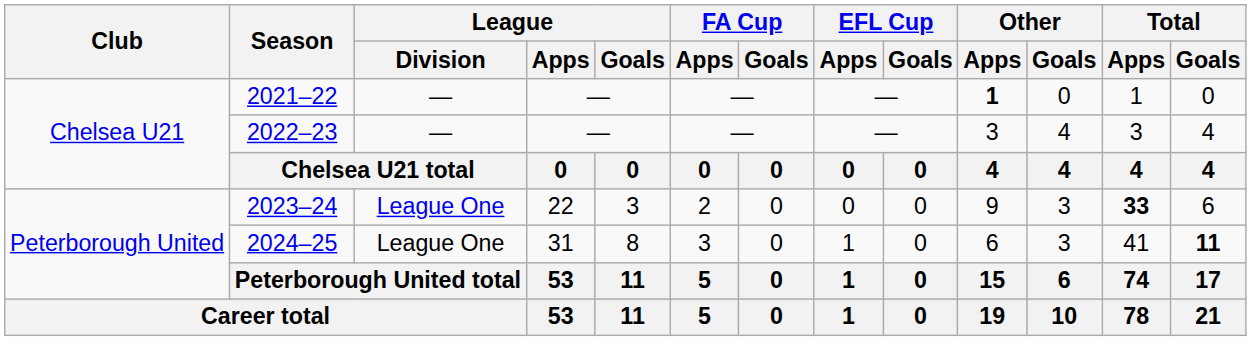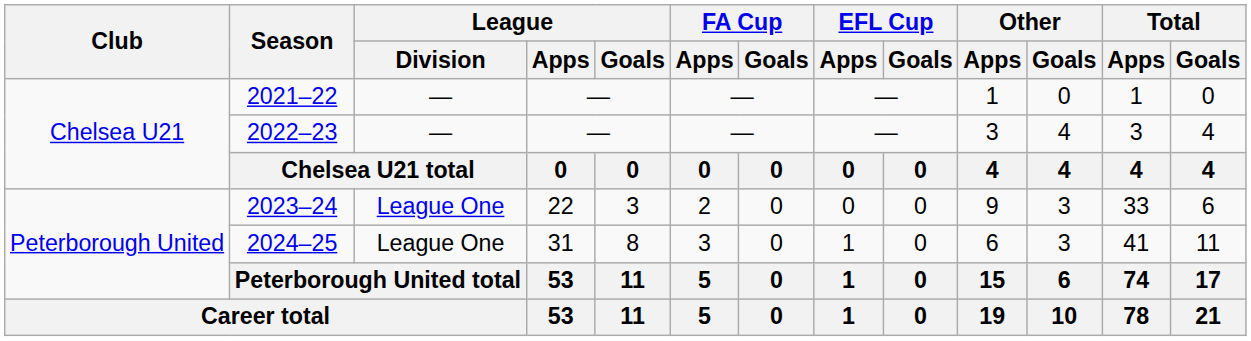(992, 96) bold -> (992, 96) normal
(1136, 206) bold -> (1136, 206) normal
(1208, 243) bold -> (1208, 243) normal
